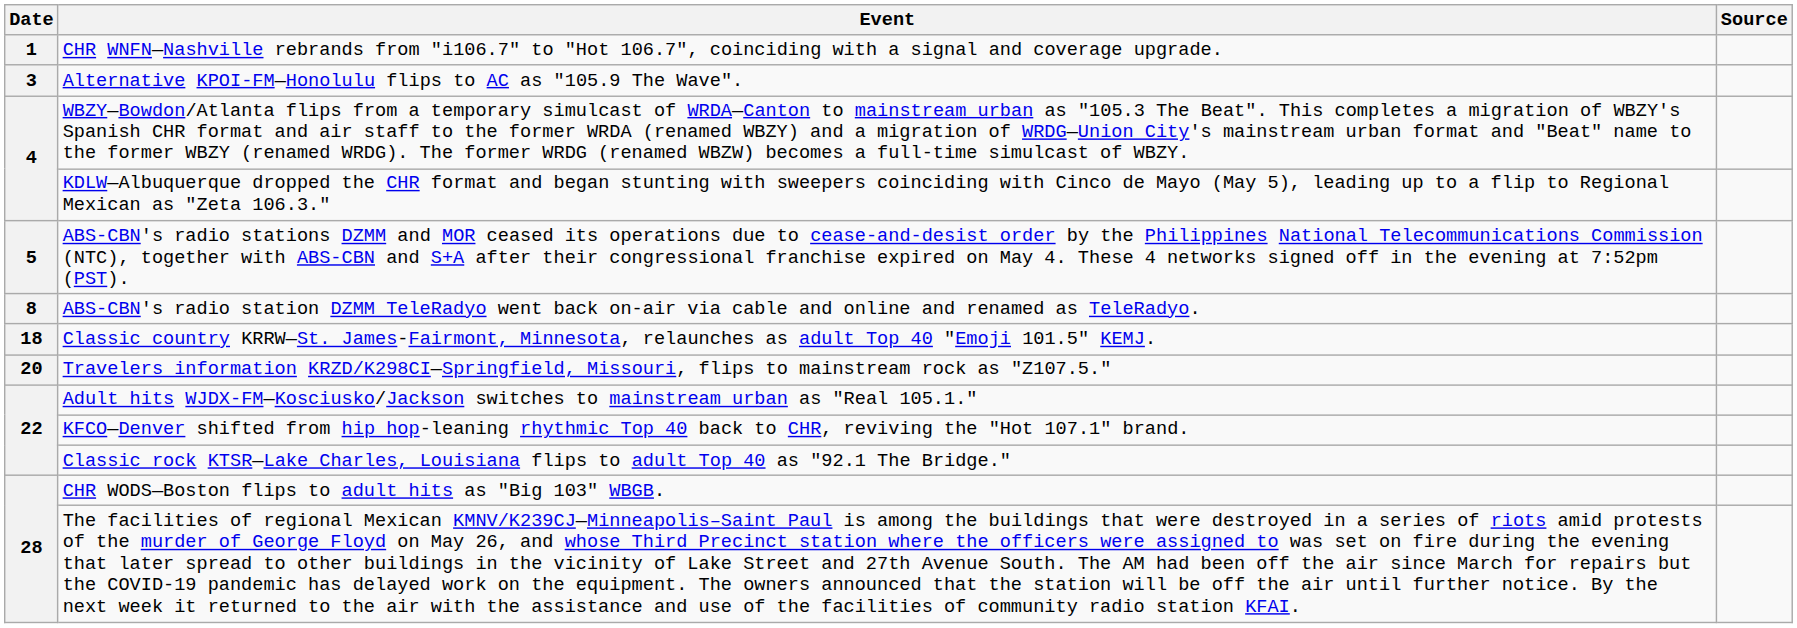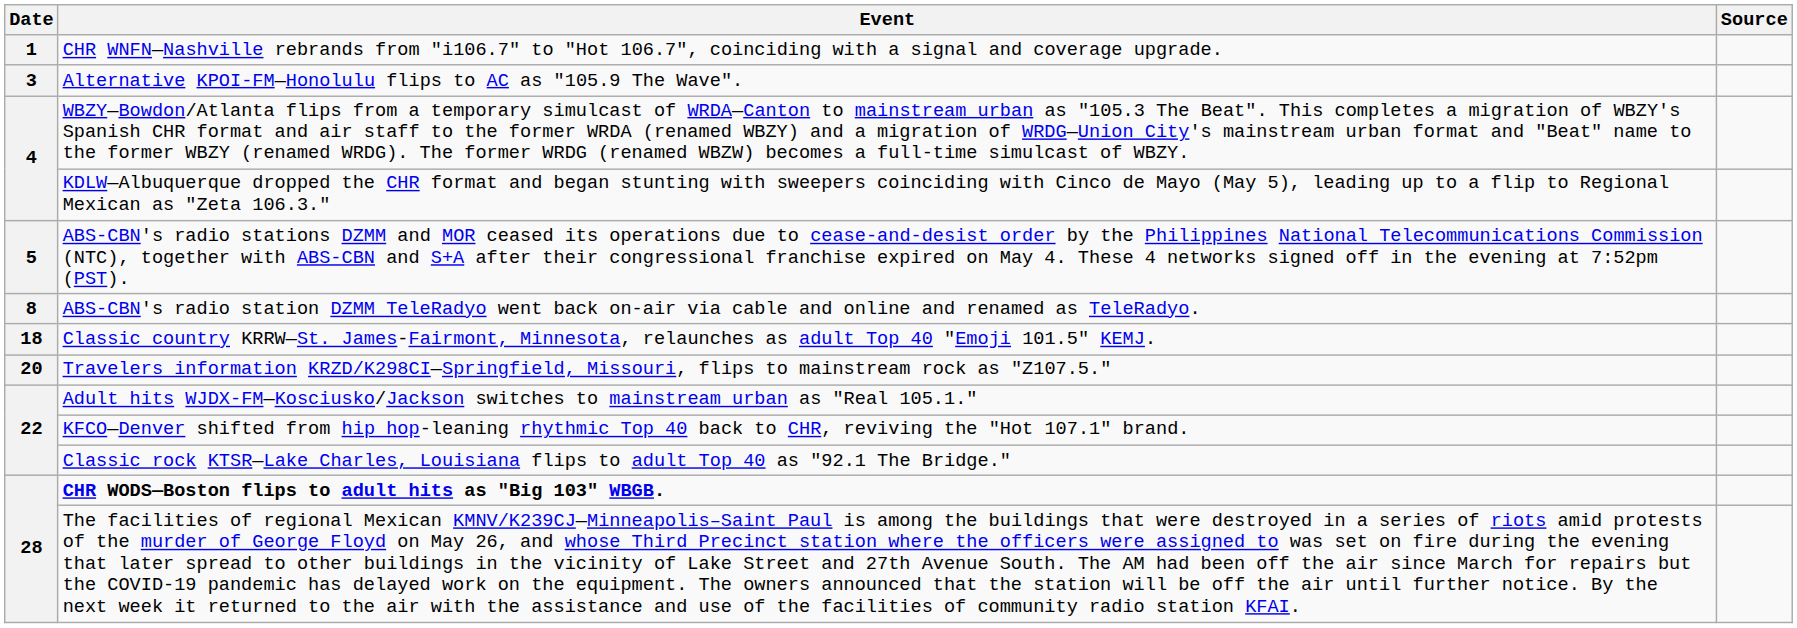(364, 491) normal -> (364, 491) bold
